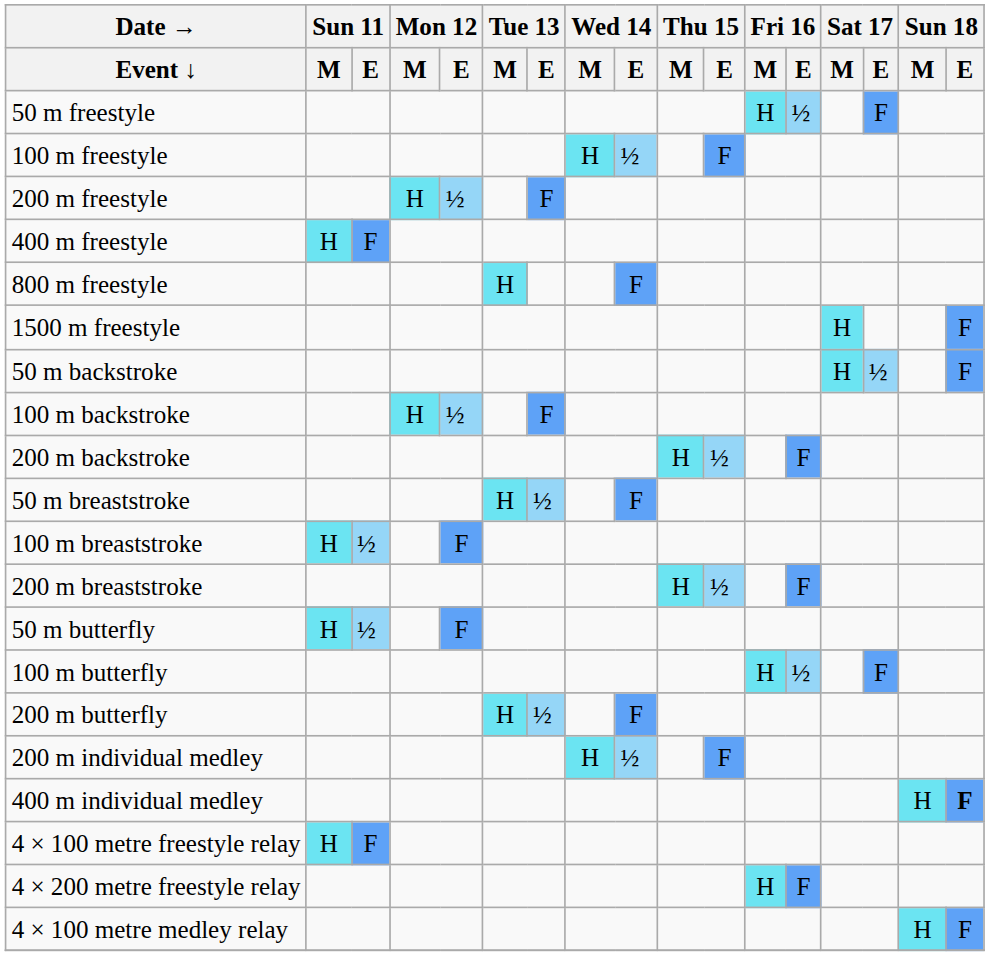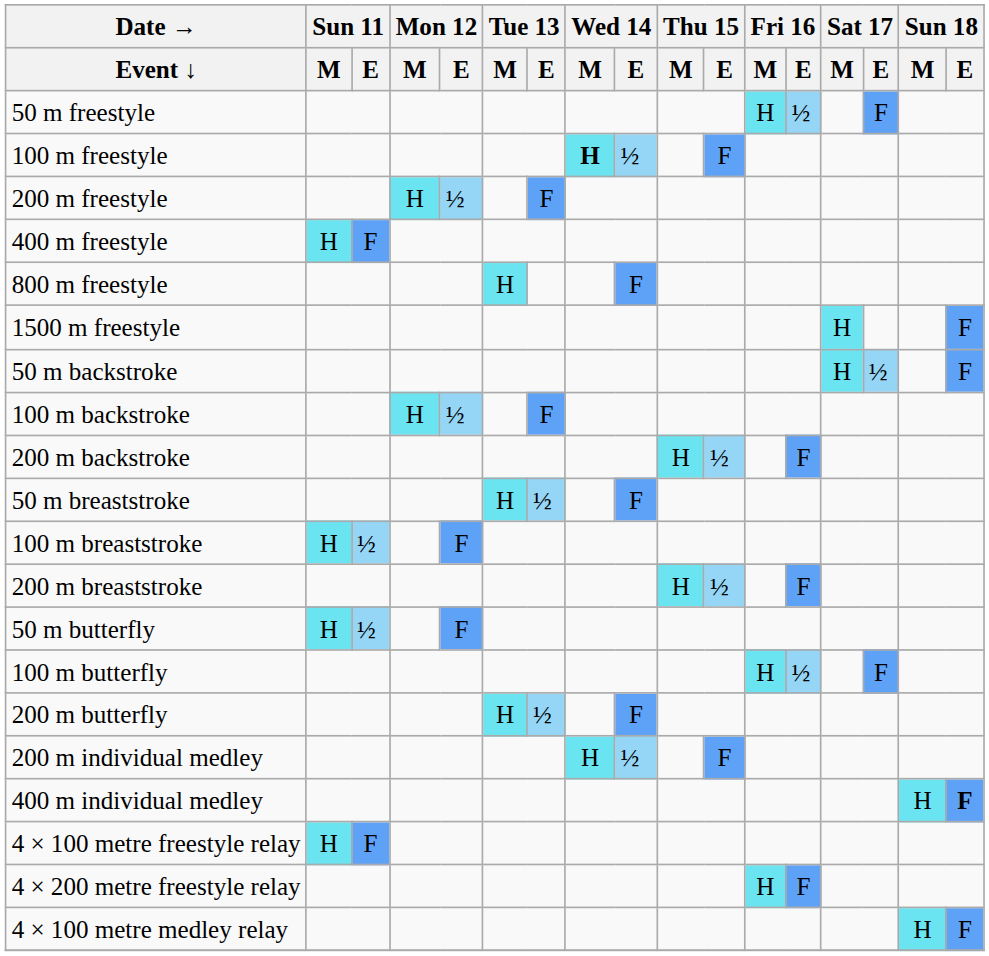(590, 155) normal -> (590, 155) bold
